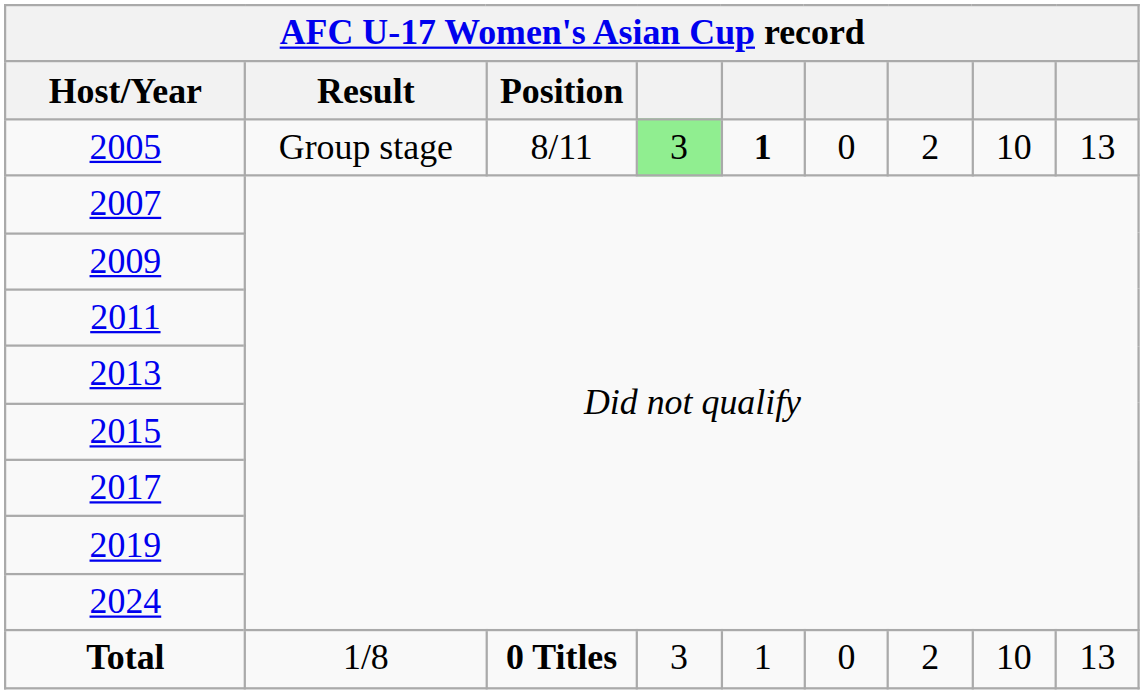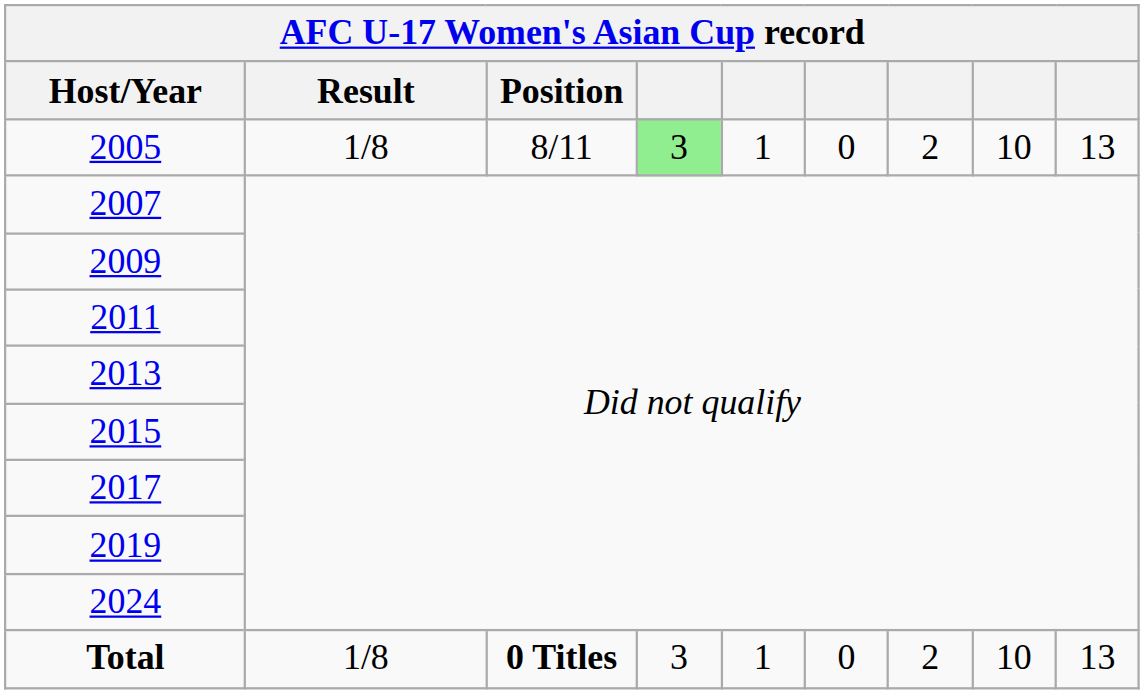(366, 146) Group stage -> (366, 146) 1/8
(763, 146) bold -> (763, 146) normal
